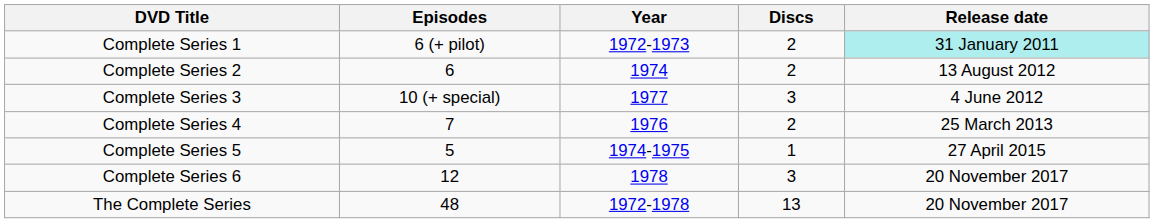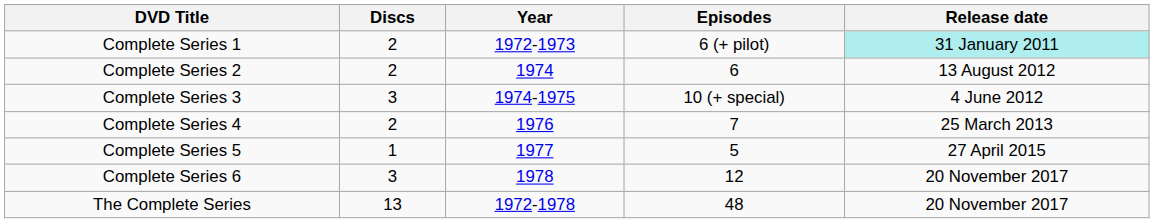columns swapped: (791, 17) <-> (450, 17)
(649, 97) 1977 -> (535, 97) 1974-1975
(649, 151) 1974-1975 -> (535, 151) 1977
